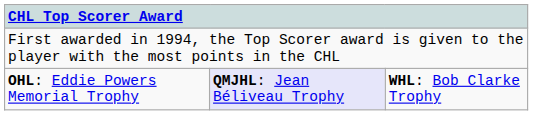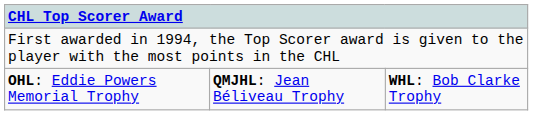(279, 89) lavender background -> (279, 89) no background
